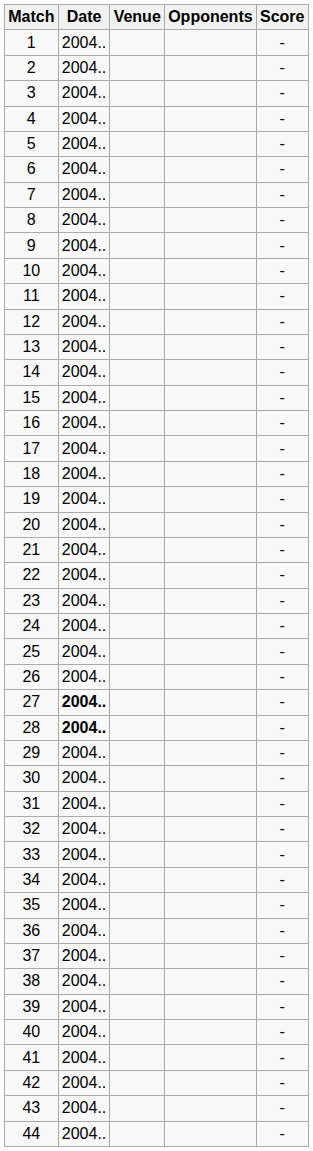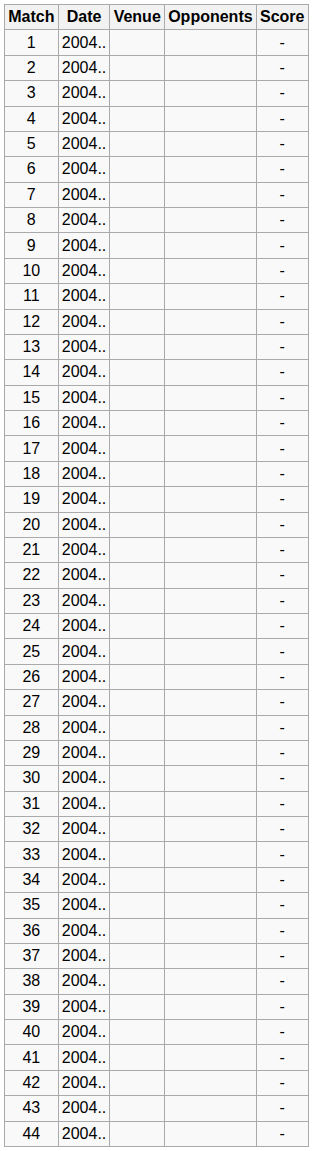(84, 702) bold -> (84, 702) normal
(84, 727) bold -> (84, 727) normal
